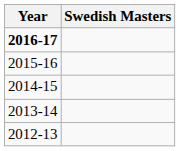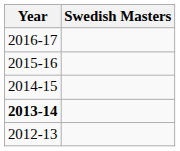(33, 39) bold -> (33, 39) normal
(33, 110) normal -> (33, 110) bold
